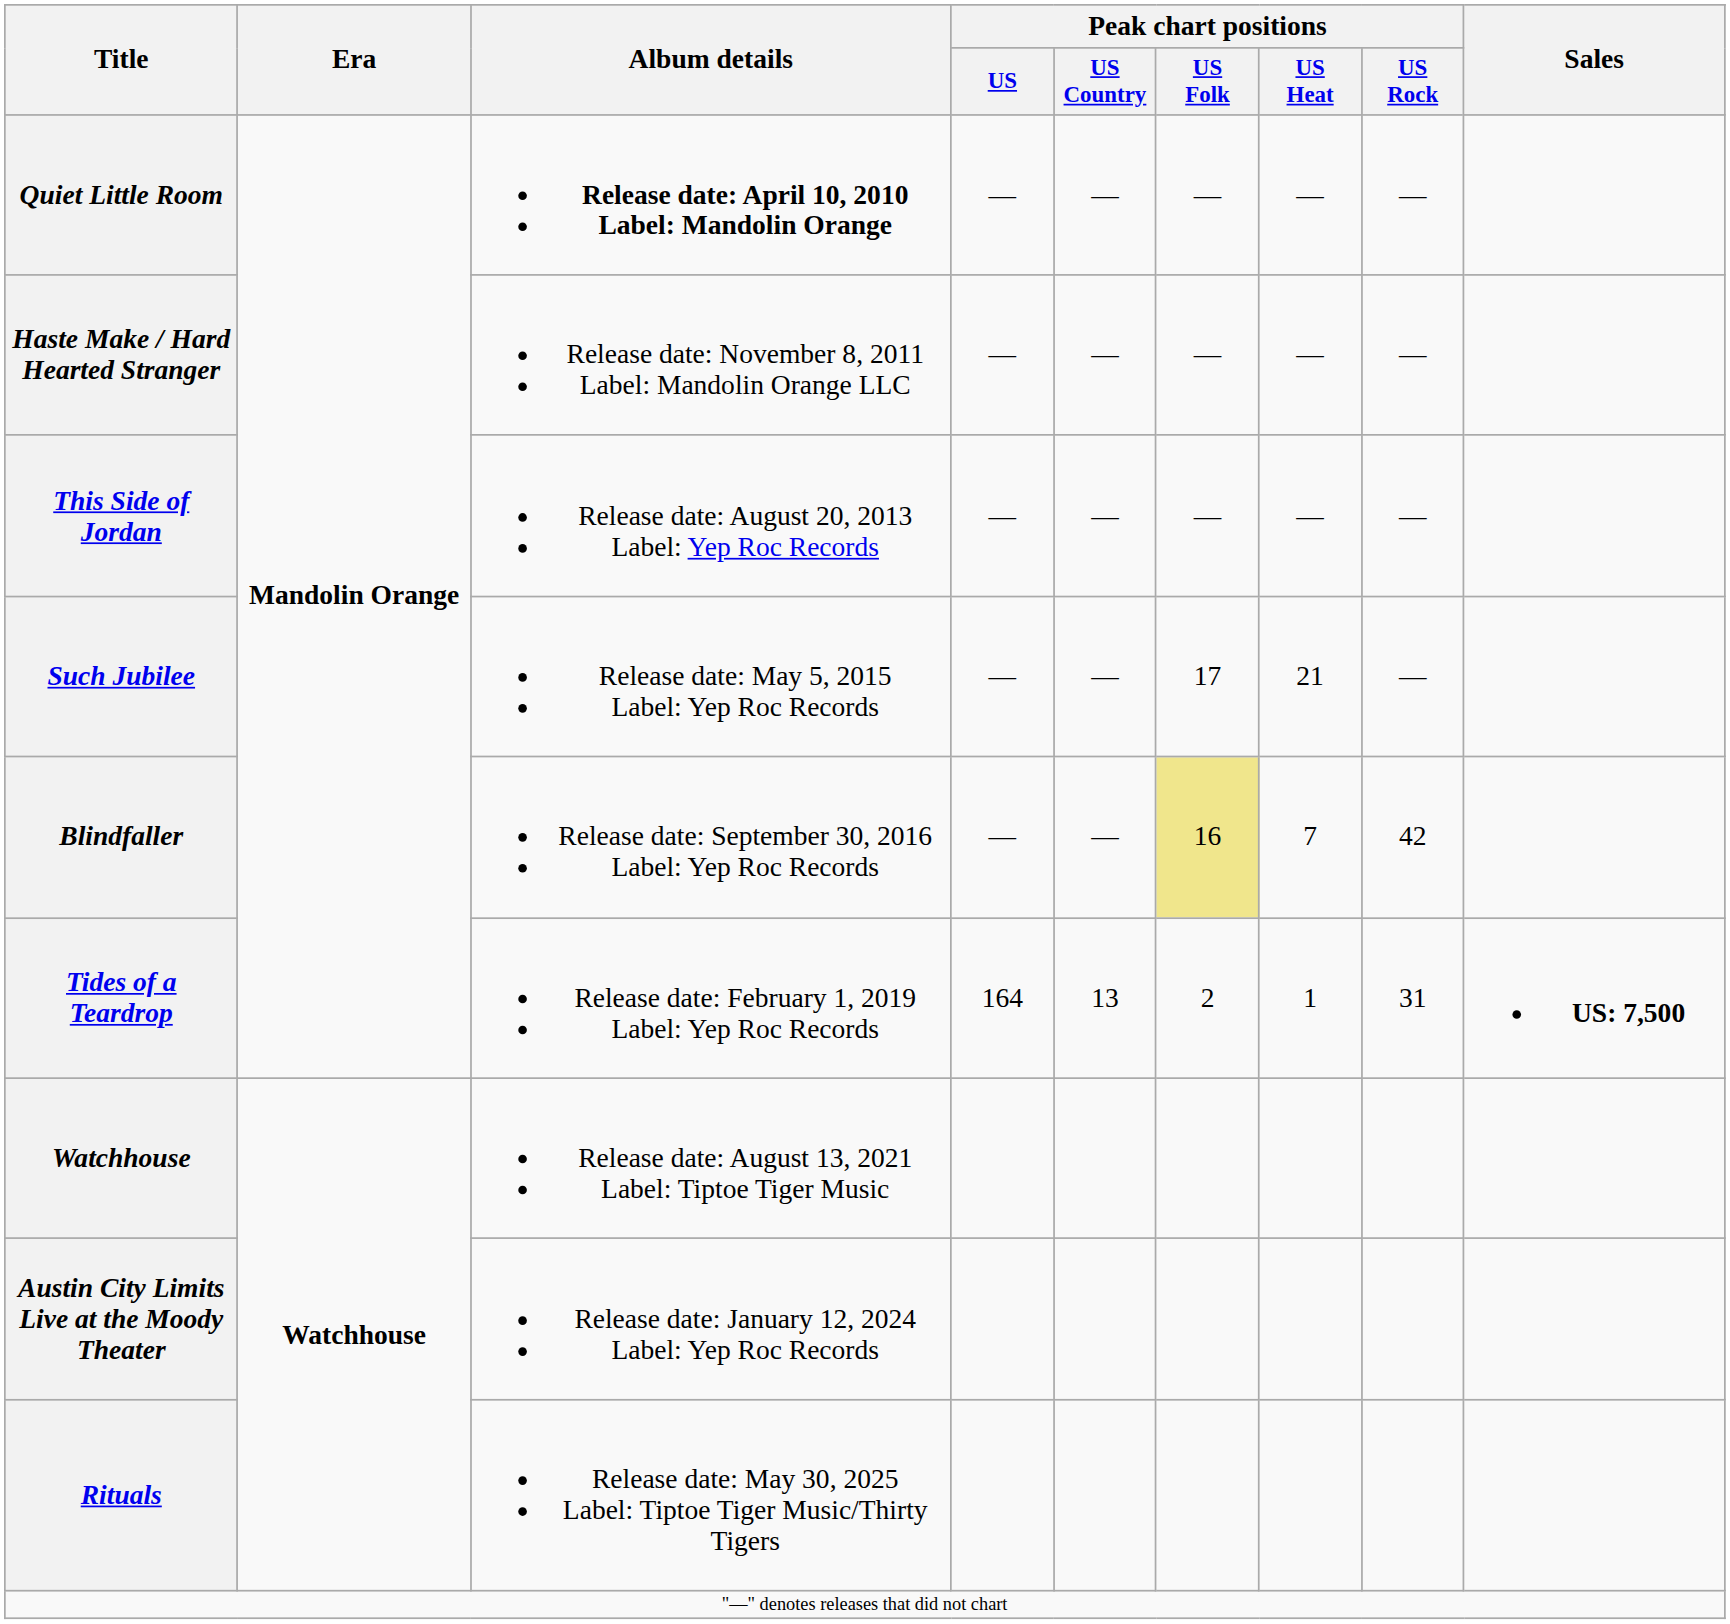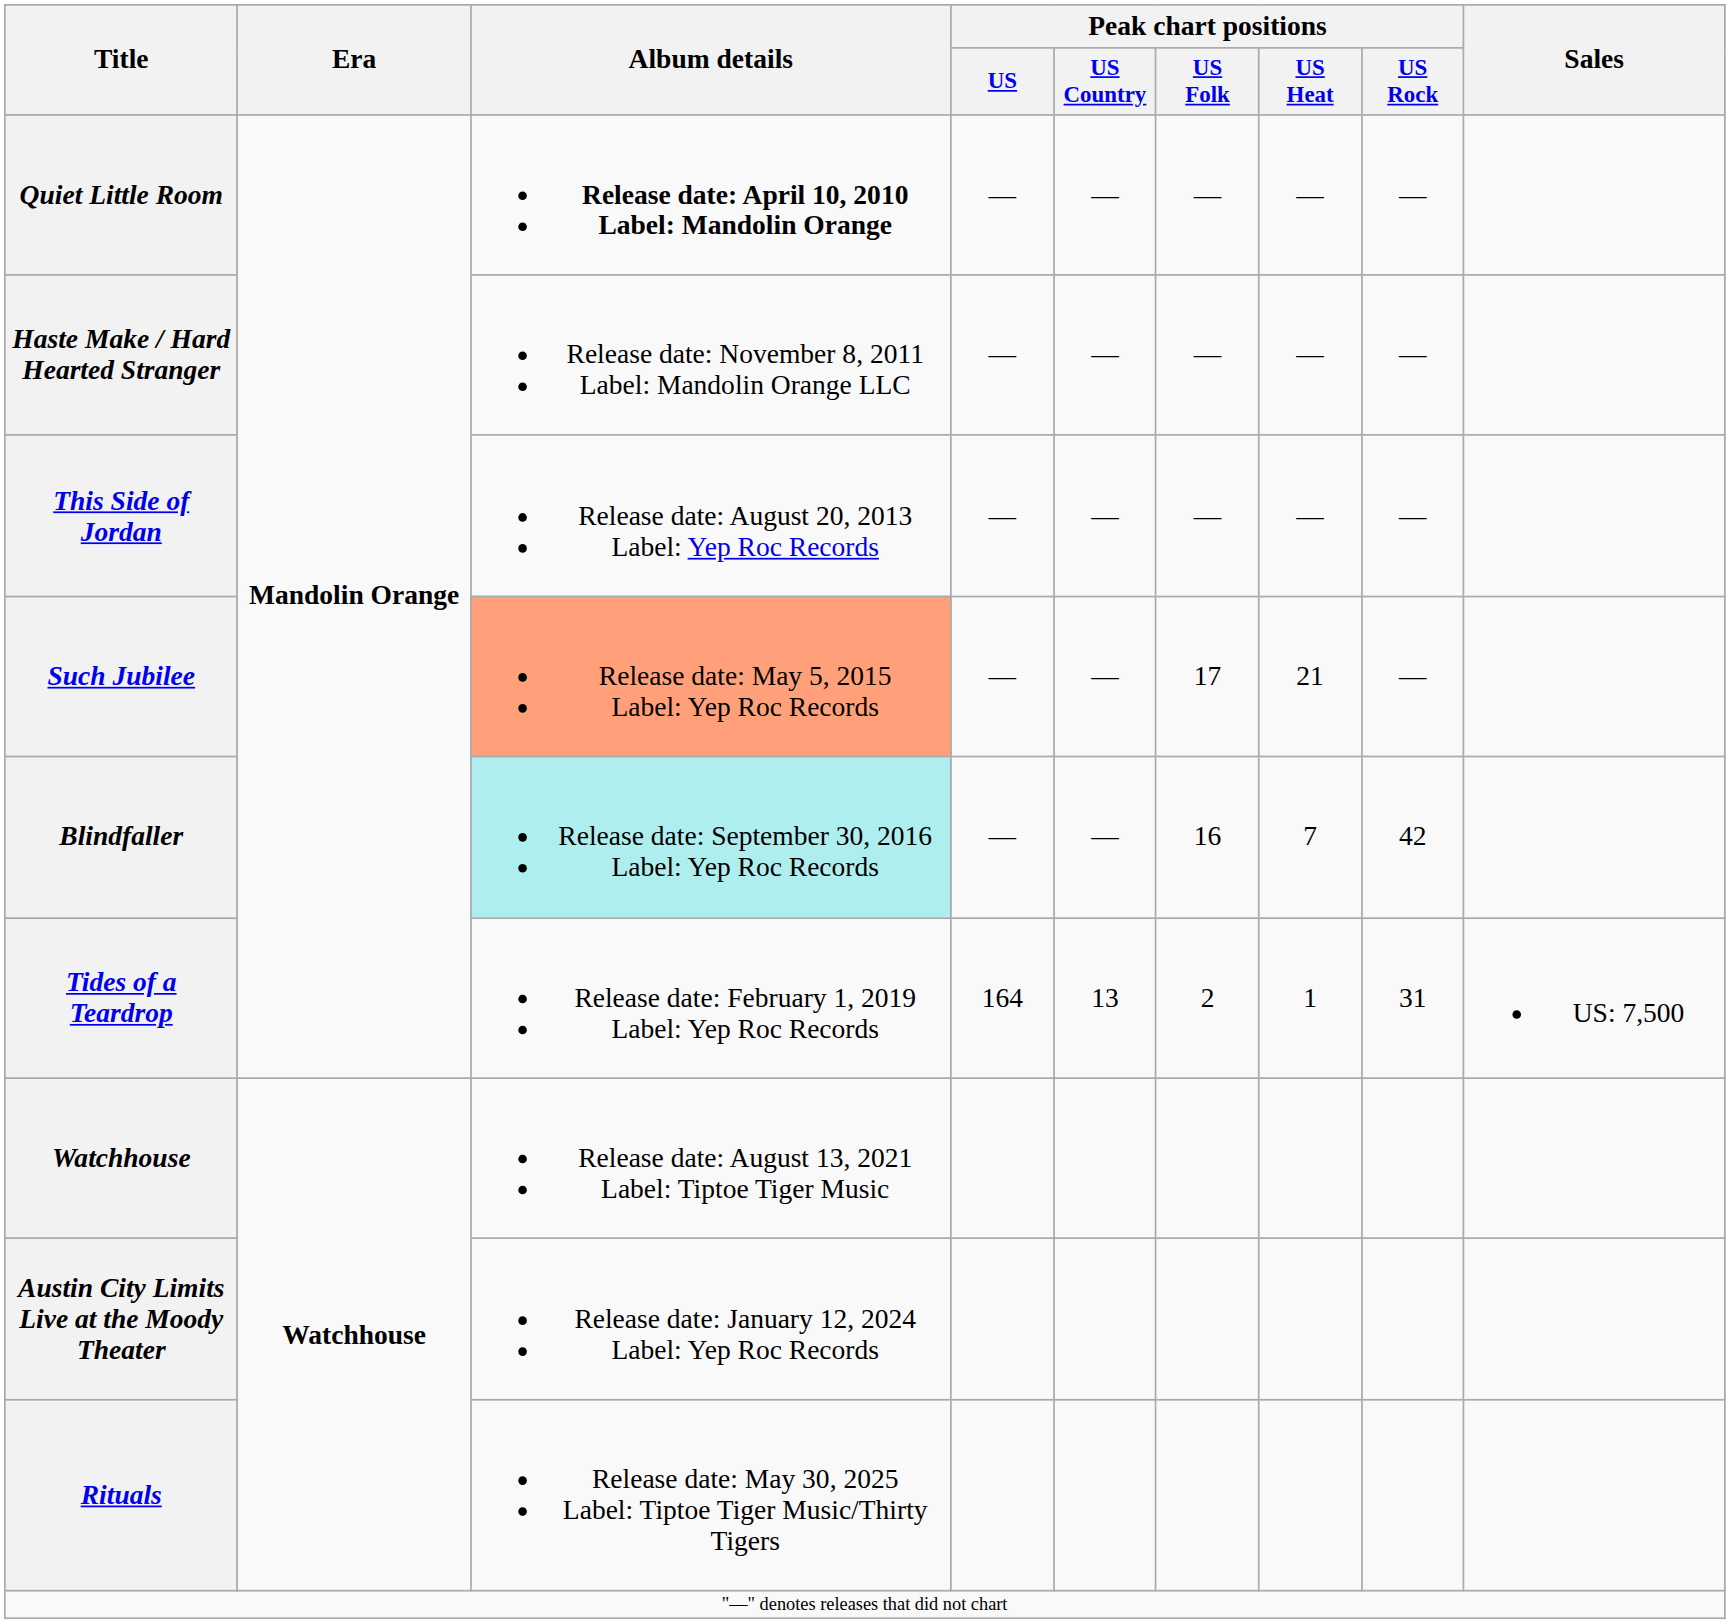(711, 692) no background -> (711, 692) lightsalmon background
(711, 853) no background -> (711, 853) paleturquoise background
(1208, 836) khaki background -> (1208, 836) no background
(1594, 1013) bold -> (1594, 1013) normal
